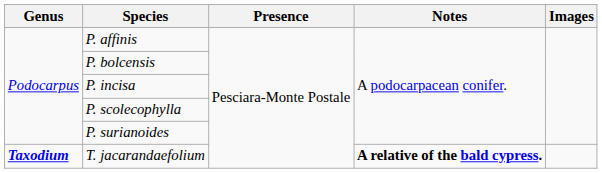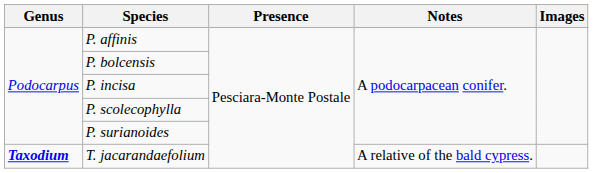(450, 156) bold -> (445, 156) normal
